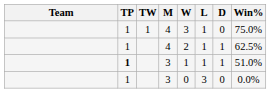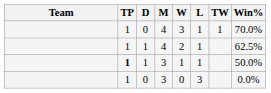columns swapped: (148, 12) <-> (222, 12)
(249, 29) 75.0% -> (249, 29) 70.0%
(249, 63) 51.0% -> (249, 63) 50.0%
